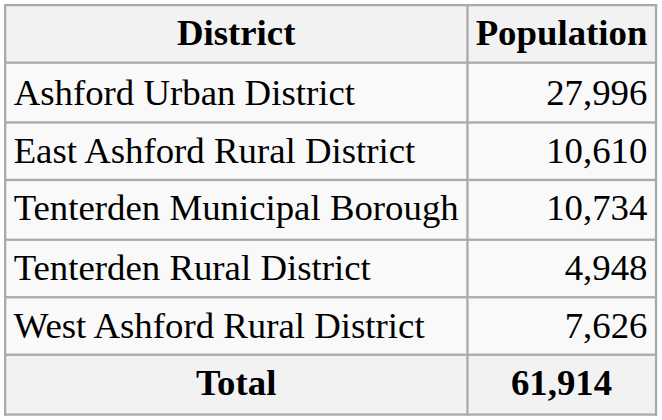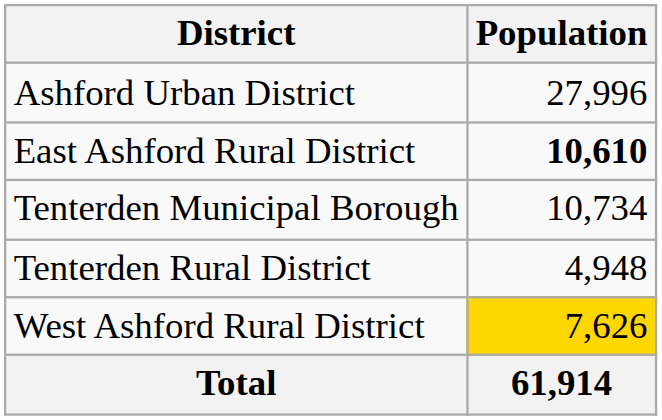(597, 150) normal -> (597, 150) bold
(606, 325) no background -> (606, 325) gold background
